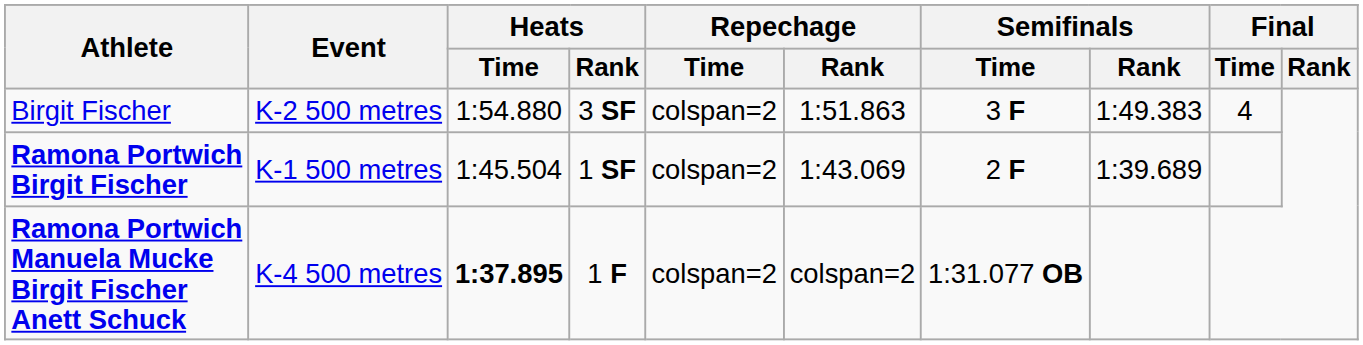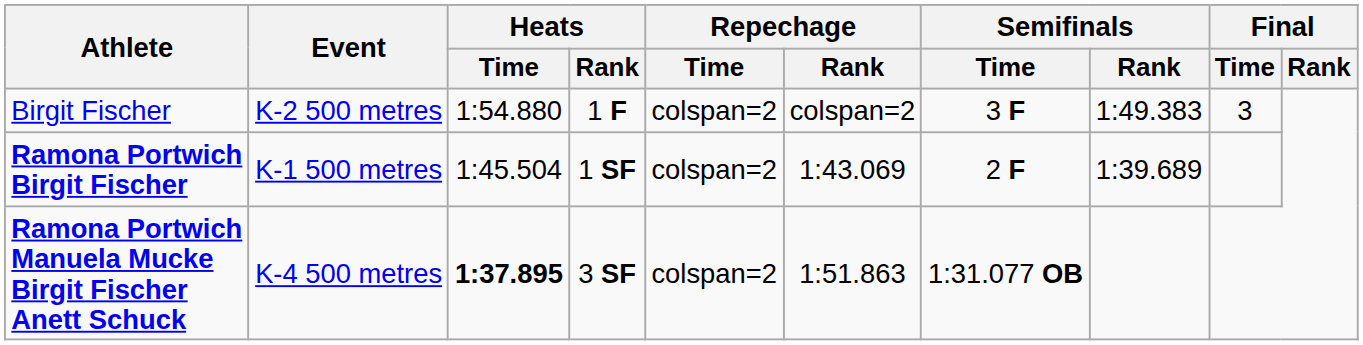(607, 111) 3 SF -> (607, 111) 1 F
(852, 111) 1:51.863 -> (852, 111) colspan=2
(1245, 111) 4 -> (1245, 111) 3
(607, 273) 1 F -> (607, 273) 3 SF
(852, 273) colspan=2 -> (852, 273) 1:51.863
